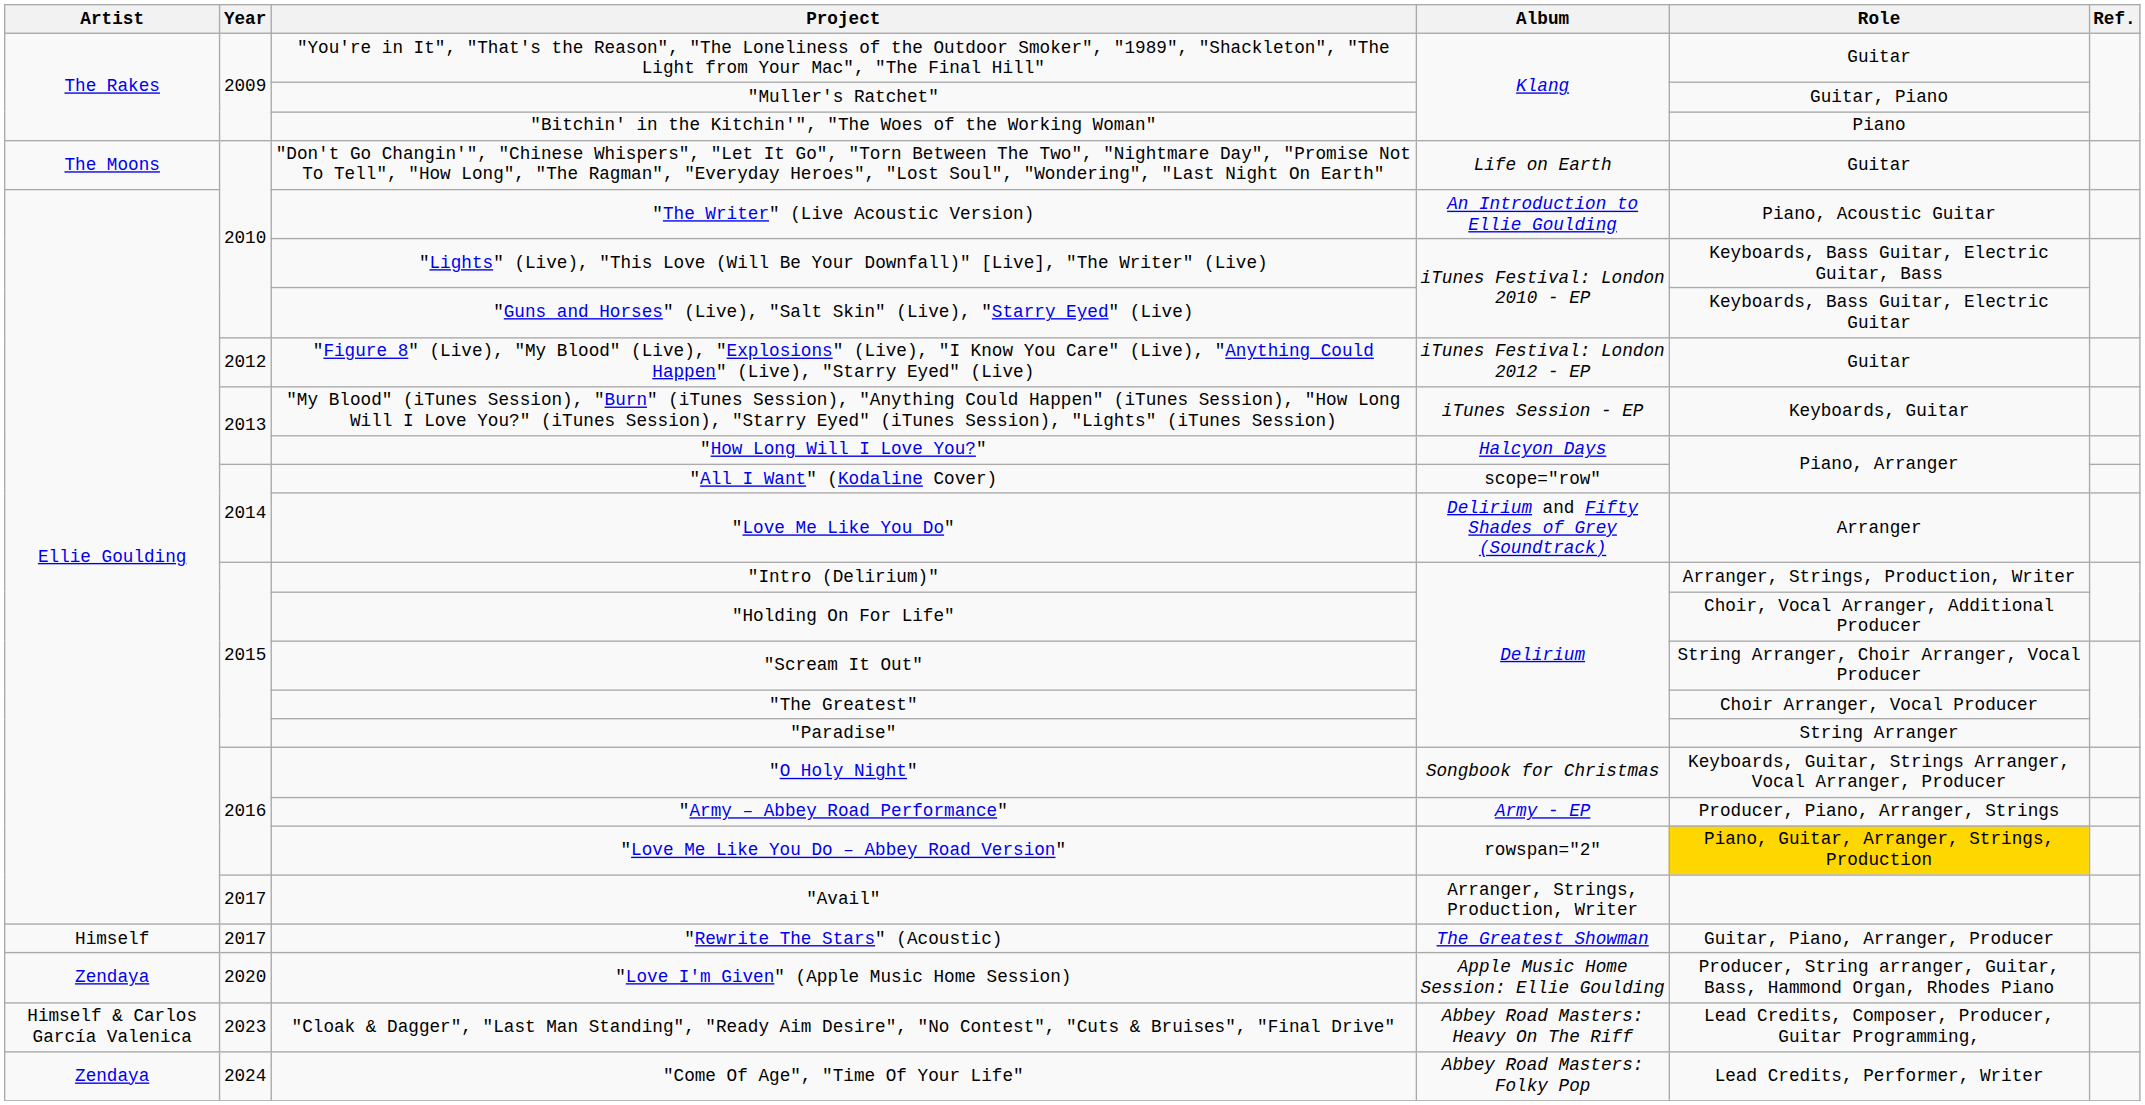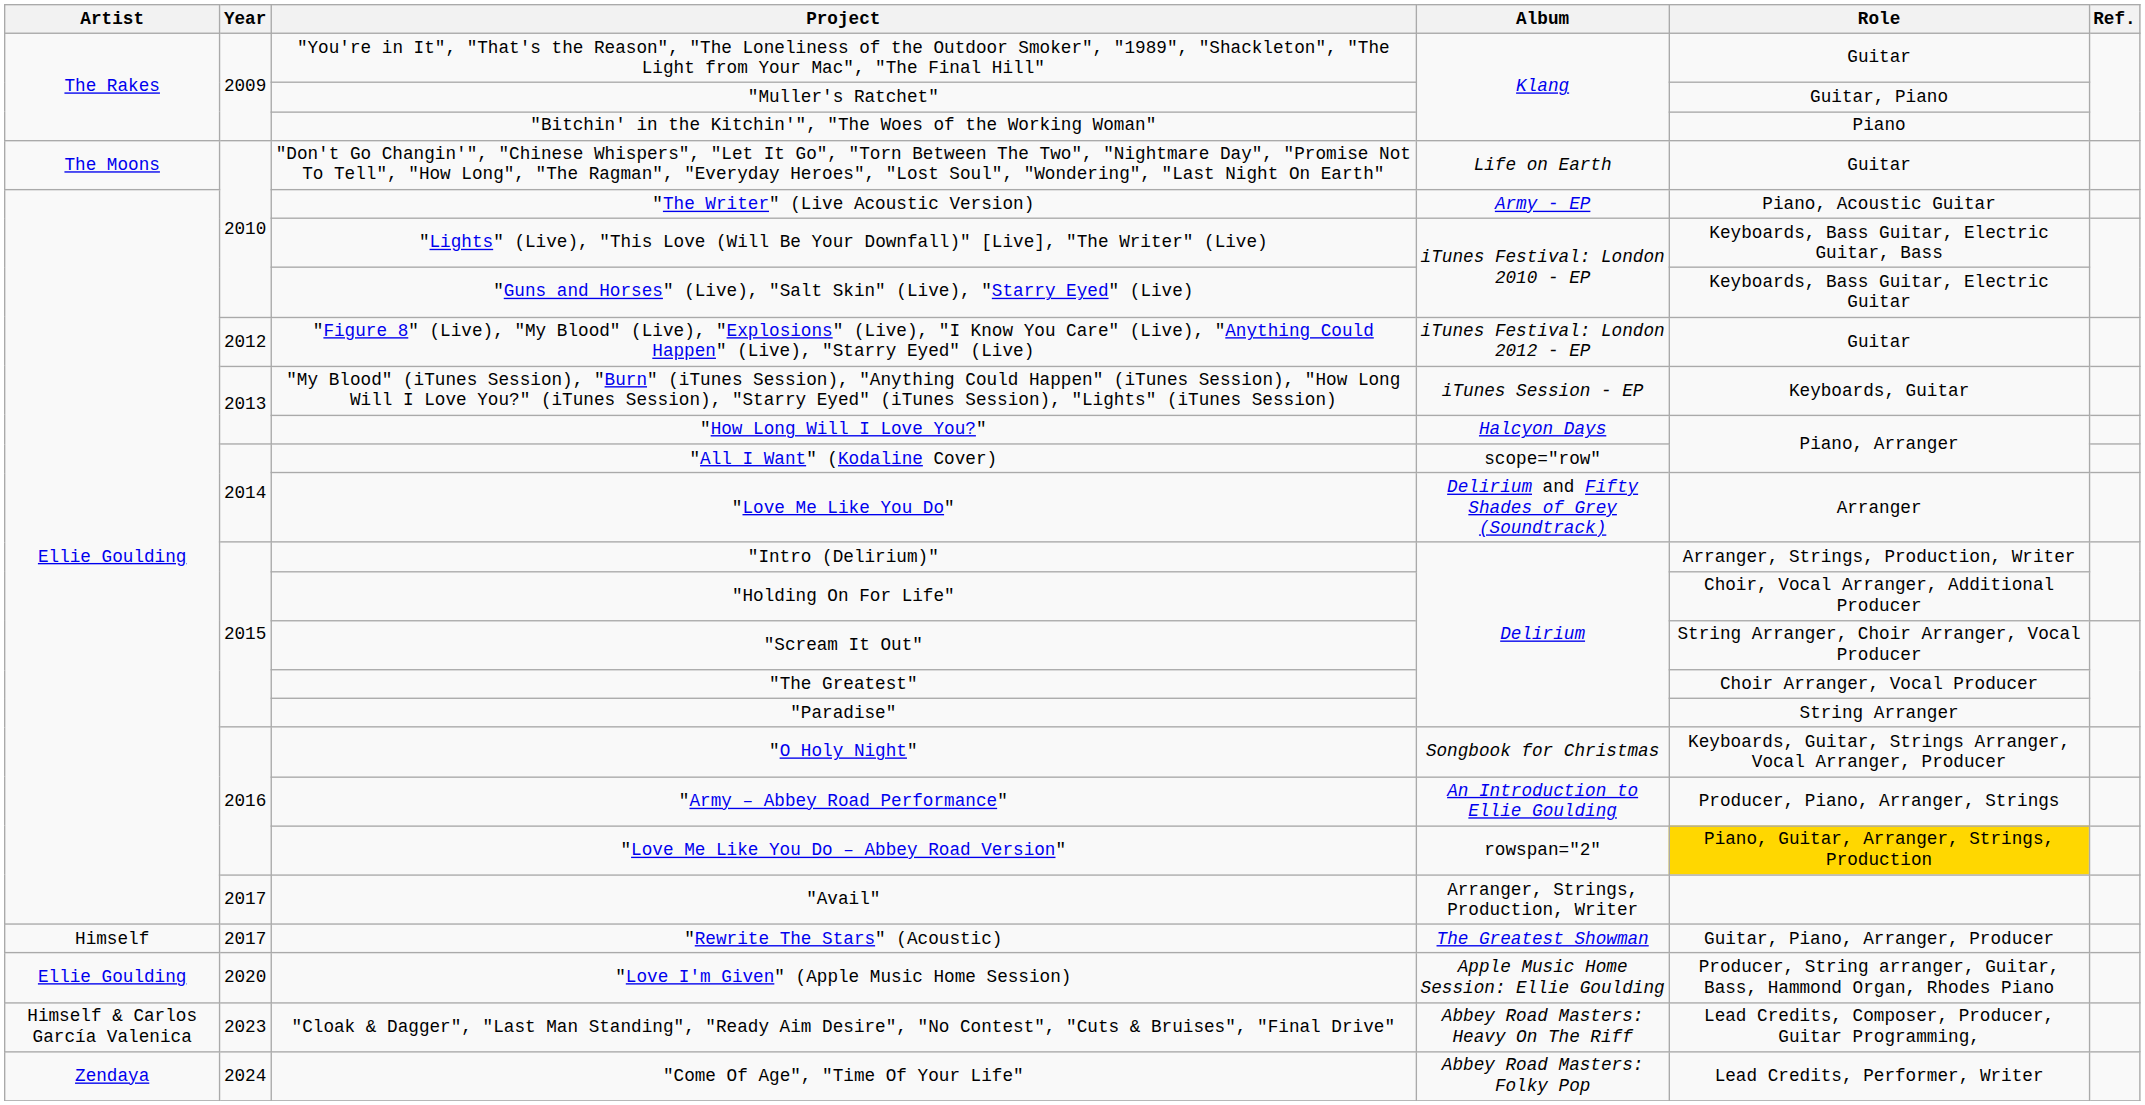(1543, 214) An Introduction to Ellie Goulding -> (1543, 204) Army - EP
(1543, 811) Army - EP -> (1543, 801) An Introduction to Ellie Goulding
(112, 978) Zendaya -> (112, 978) Ellie Goulding
